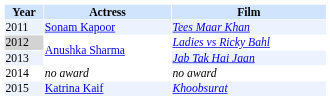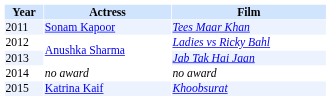(17, 42) lightgrey background -> (17, 42) no background
